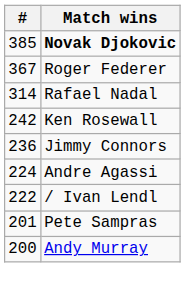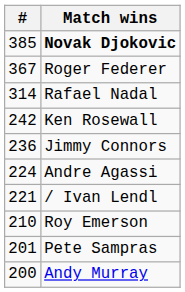(23, 198) 222 -> (23, 198) 221
+ row: (96, 223)
